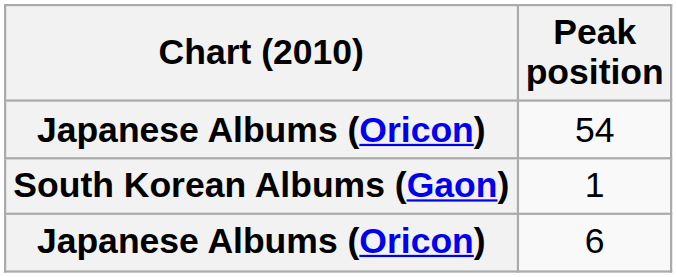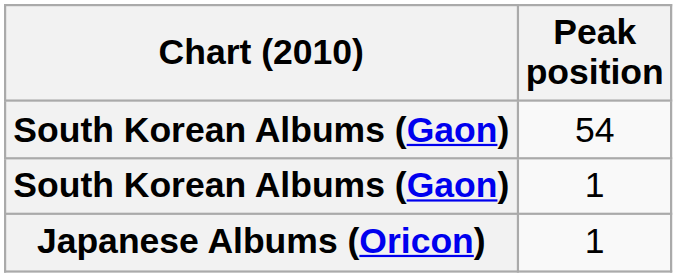(261, 128) Japanese Albums (Oricon) -> (261, 128) South Korean Albums (Gaon)
(595, 241) 6 -> (595, 241) 1
